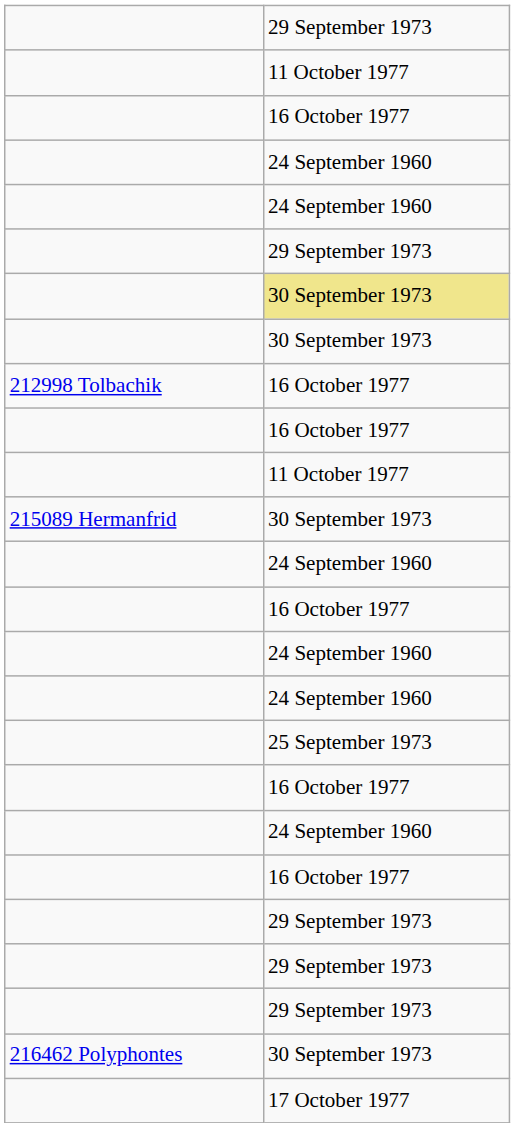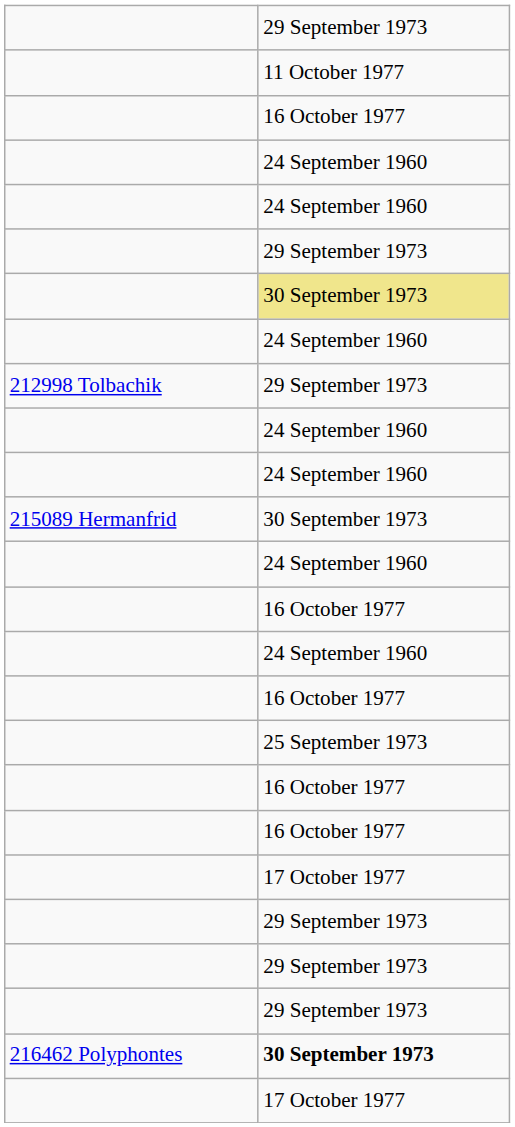(350, 340) 30 September 1973 -> (345, 340) 24 September 1960
(339, 384) 16 October 1977 -> (345, 384) 29 September 1973
(339, 429) 16 October 1977 -> (345, 429) 24 September 1960
(338, 474) 11 October 1977 -> (345, 474) 24 September 1960
(350, 697) 24 September 1960 -> (334, 697) 16 October 1977
(350, 831) 24 September 1960 -> (334, 831) 16 October 1977
(339, 876) 16 October 1977 -> (334, 876) 17 October 1977
(350, 1055) normal -> (349, 1055) bold
